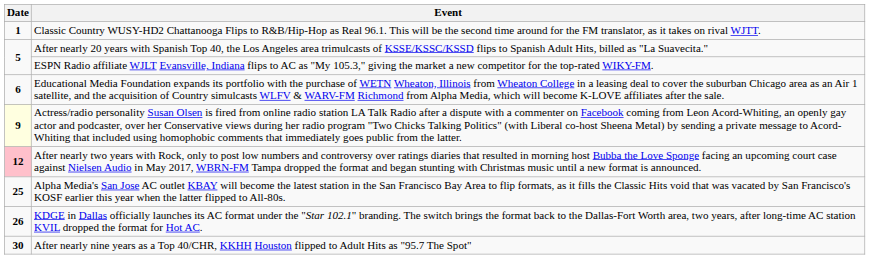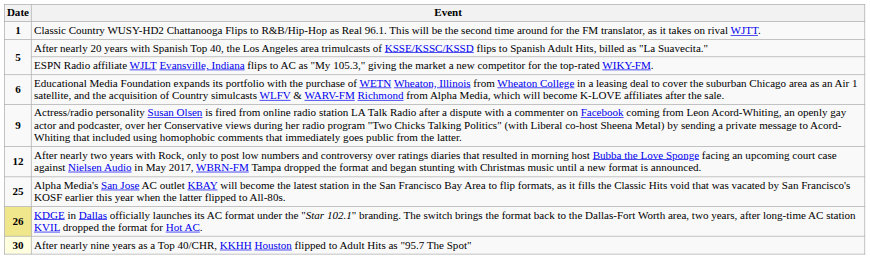(18, 125) lightyellow background -> (18, 125) no background
(18, 161) pink background -> (18, 161) no background
(18, 221) no background -> (18, 221) khaki background
(18, 245) no background -> (18, 245) lightyellow background
